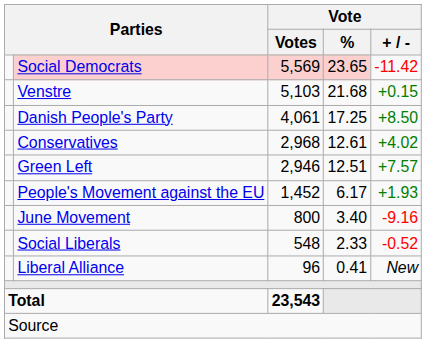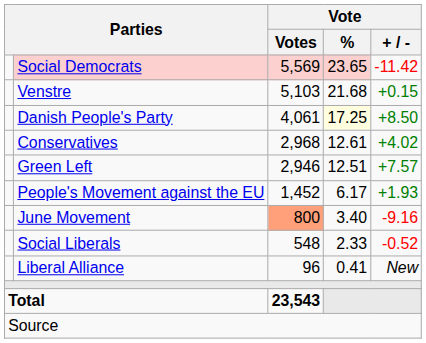(347, 117) no background -> (347, 117) lightyellow background
(307, 218) no background -> (307, 218) lightsalmon background
